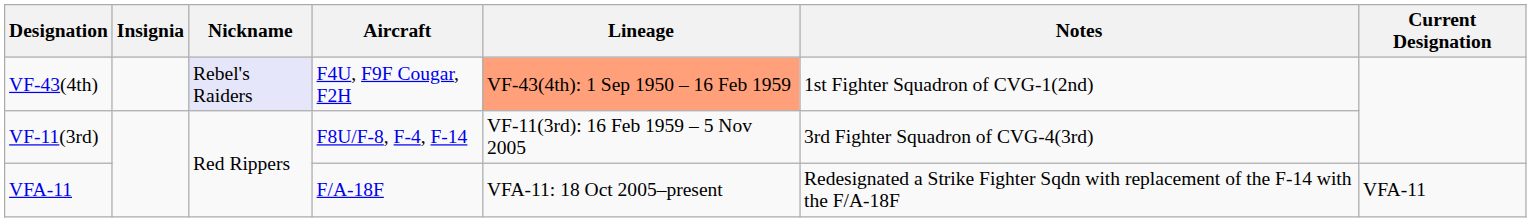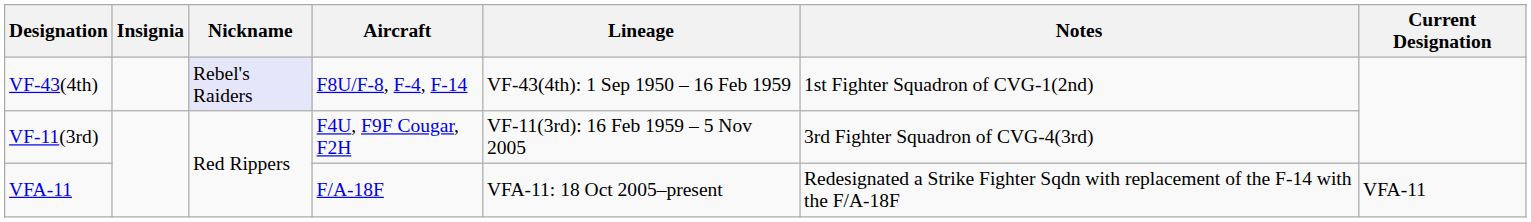(388, 83) F4U, F9F Cougar, F2H -> (392, 83) F8U/F-8, F-4, F-14
(639, 83) lightsalmon background -> (639, 83) no background
(392, 136) F8U/F-8, F-4, F-14 -> (388, 136) F4U, F9F Cougar, F2H
